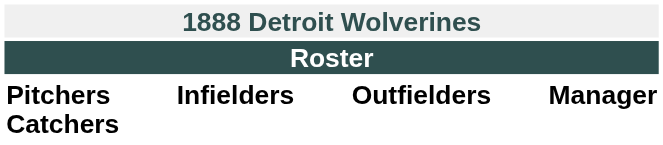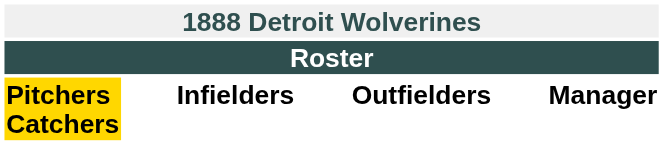(63, 109) no background -> (63, 109) gold background
